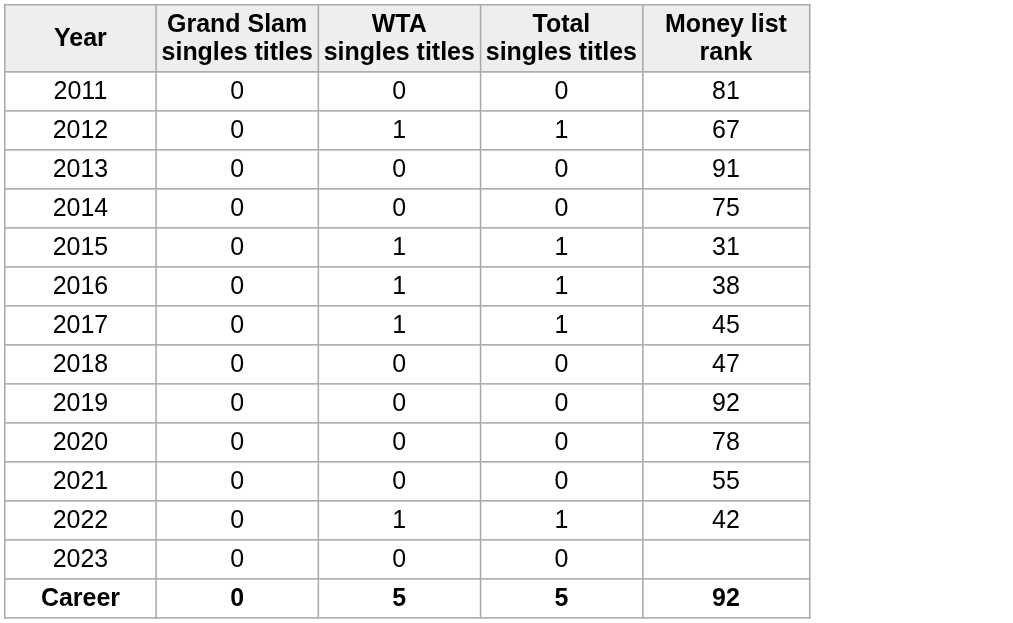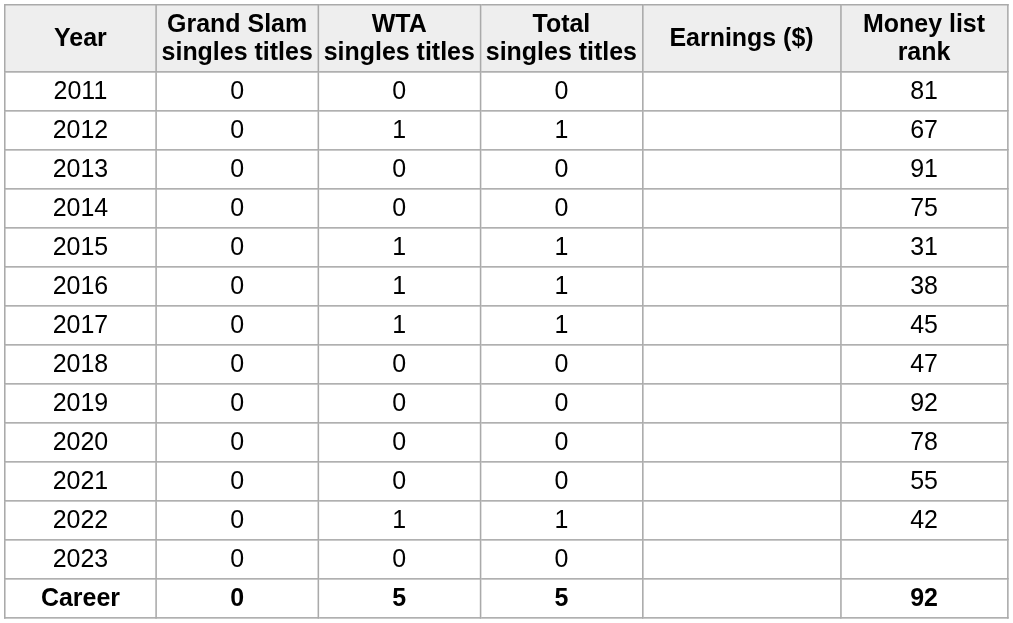+ column: (742, 38)
